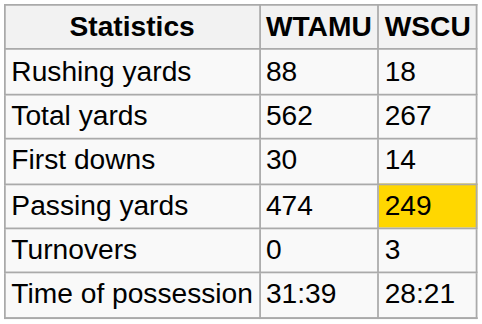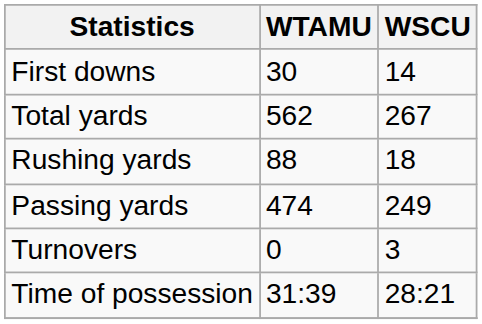rows swapped: (83, 160) <-> (101, 71)
(408, 205) gold background -> (408, 205) no background
